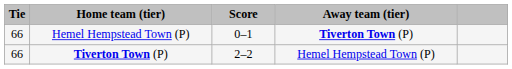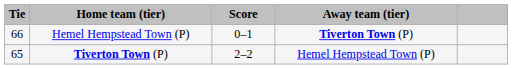(17, 54) 66 -> (17, 54) 65
